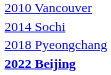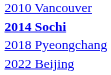(35, 26) normal -> (35, 26) bold
(40, 63) bold -> (39, 63) normal
